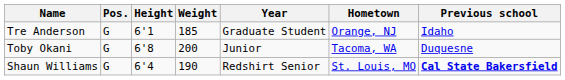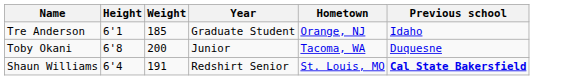- column: (116, 13)
(188, 66) 190 -> (157, 66) 191
